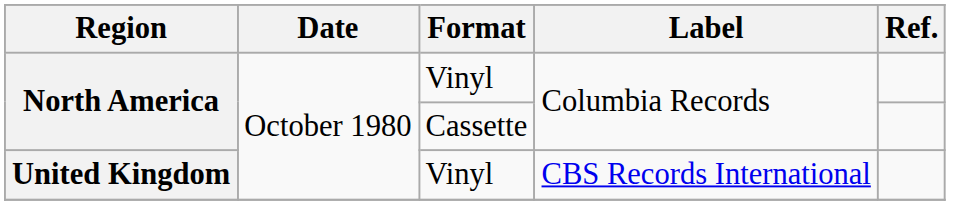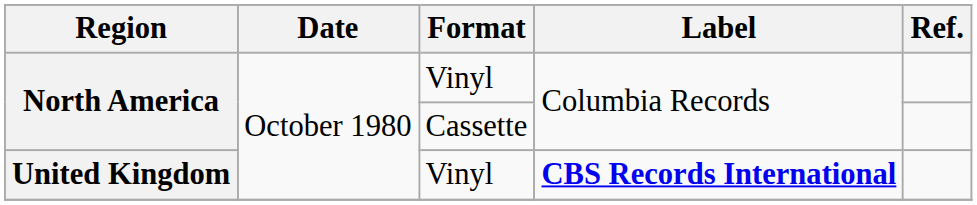(706, 174) normal -> (719, 174) bold
